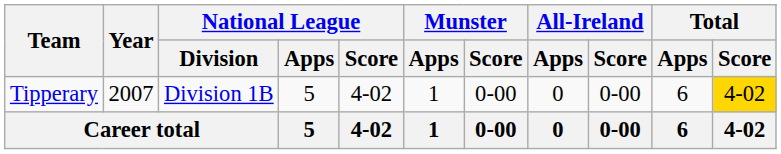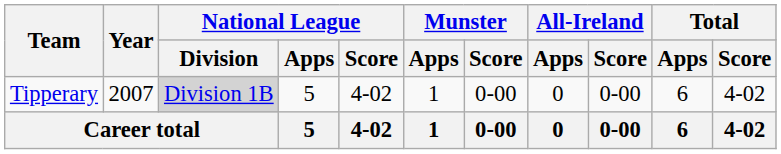(219, 93) no background -> (219, 93) lightgrey background
(745, 93) gold background -> (745, 93) no background
